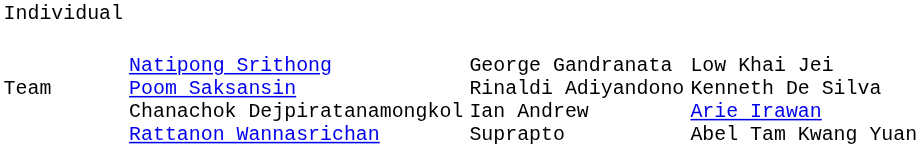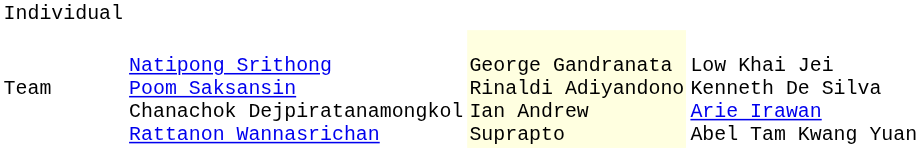(577, 101) no background -> (577, 101) lightyellow background
